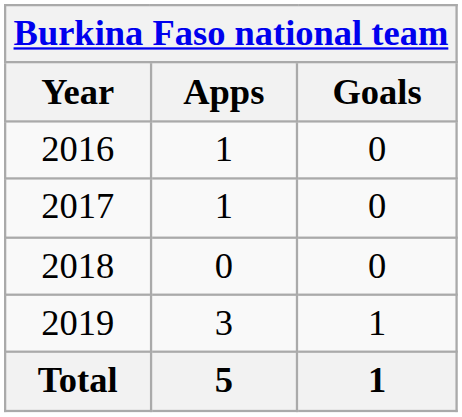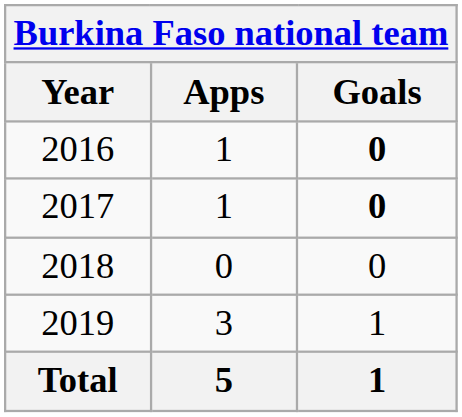(377, 149) normal -> (377, 149) bold
(377, 206) normal -> (377, 206) bold
